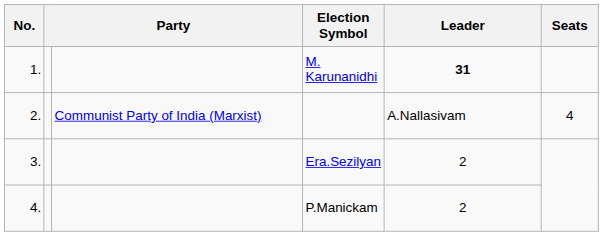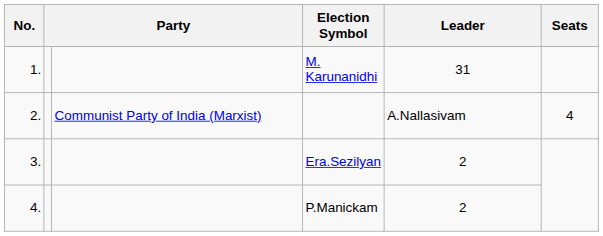(463, 69) bold -> (463, 69) normal
